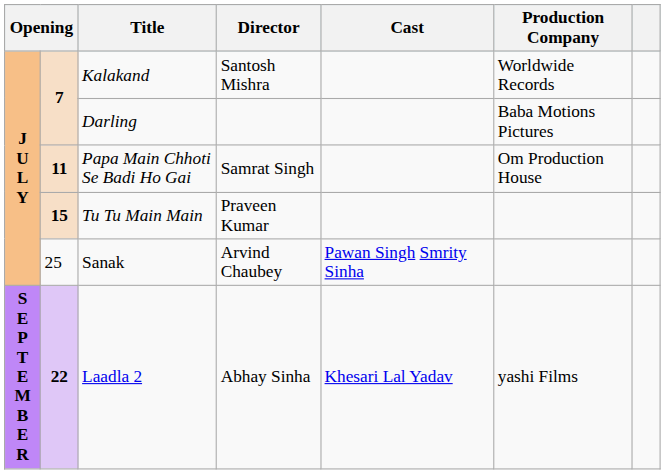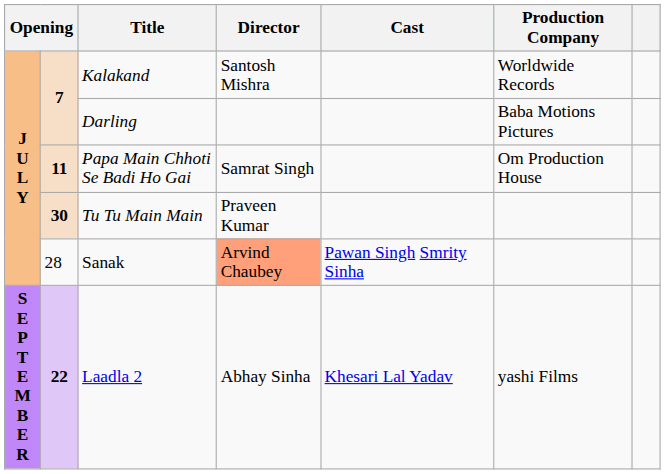(59, 215) 15 -> (59, 215) 30
(53, 262) 25 -> (53, 262) 28
(251, 262) no background -> (251, 262) lightsalmon background
